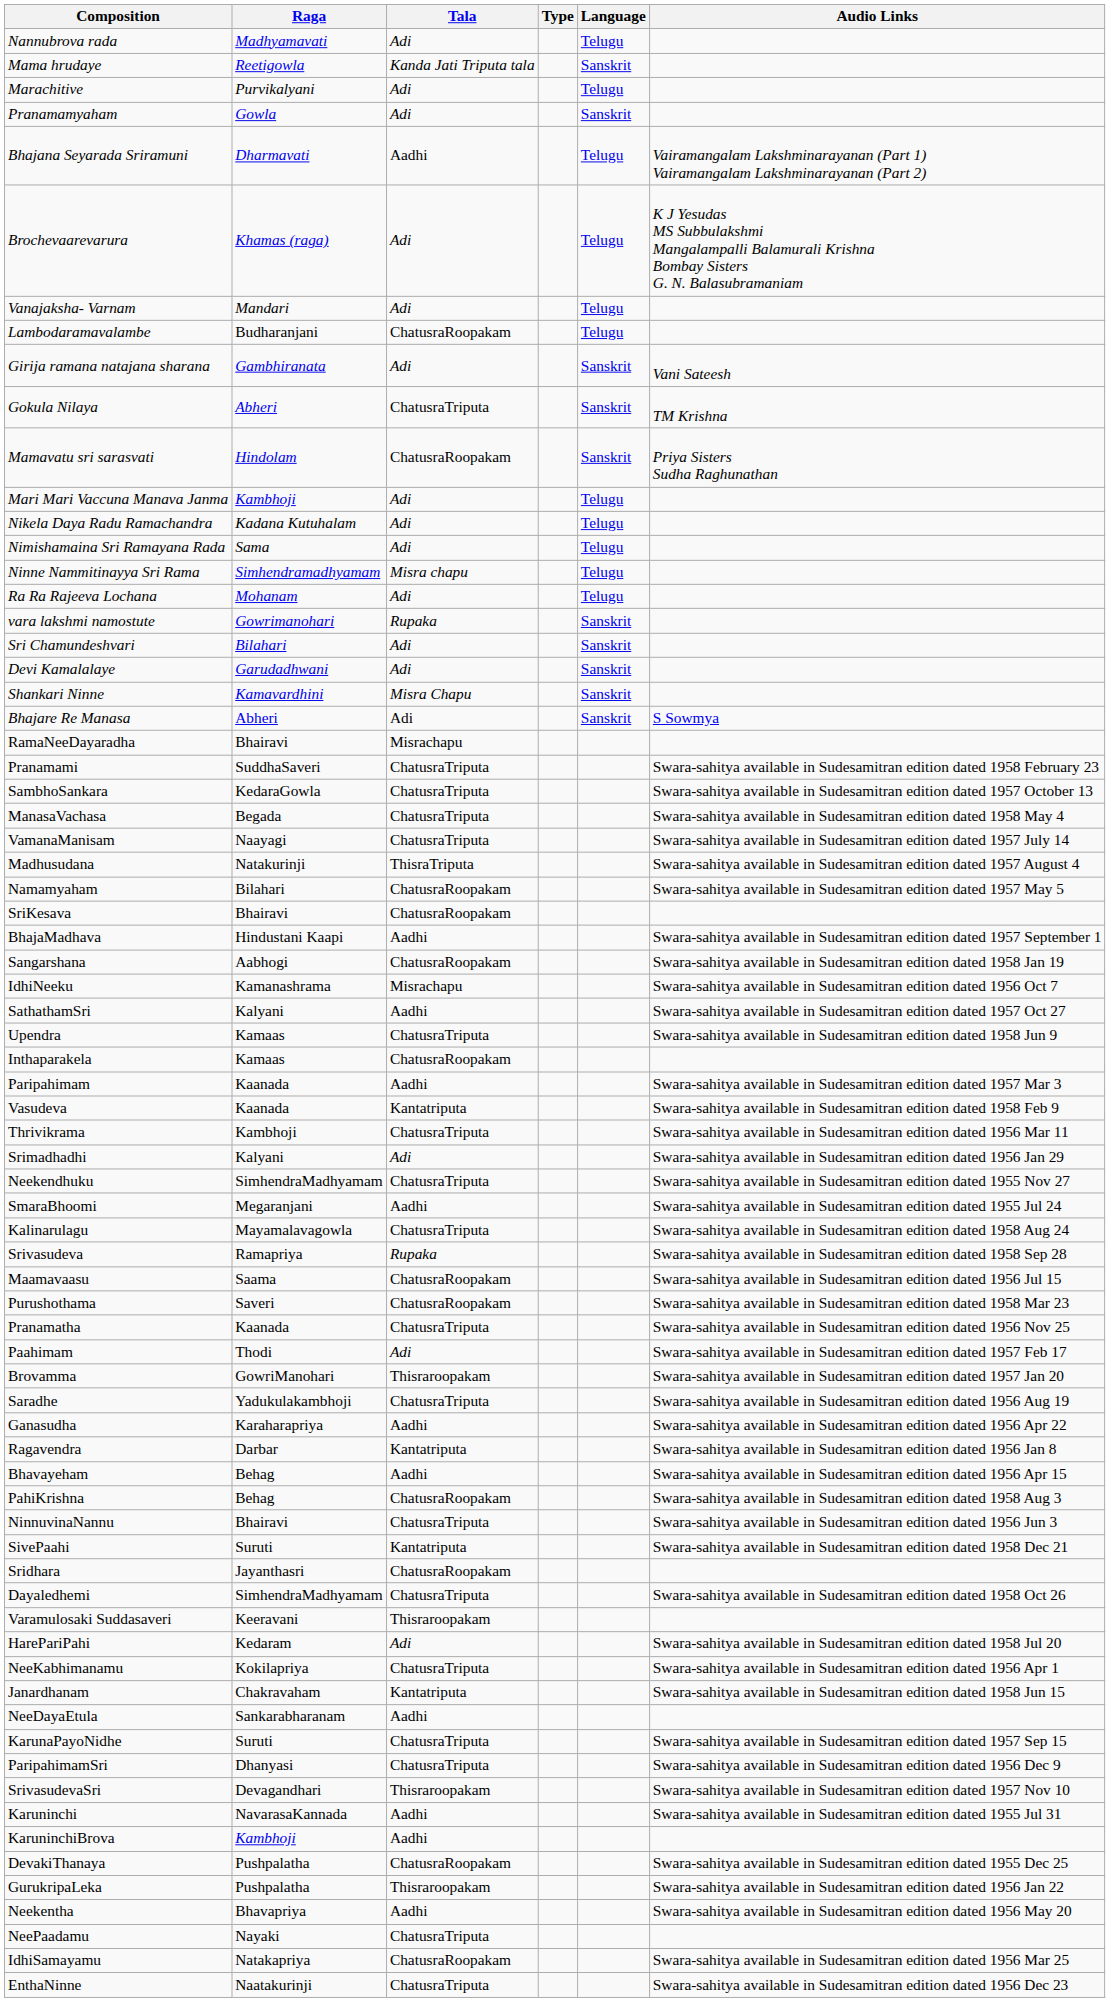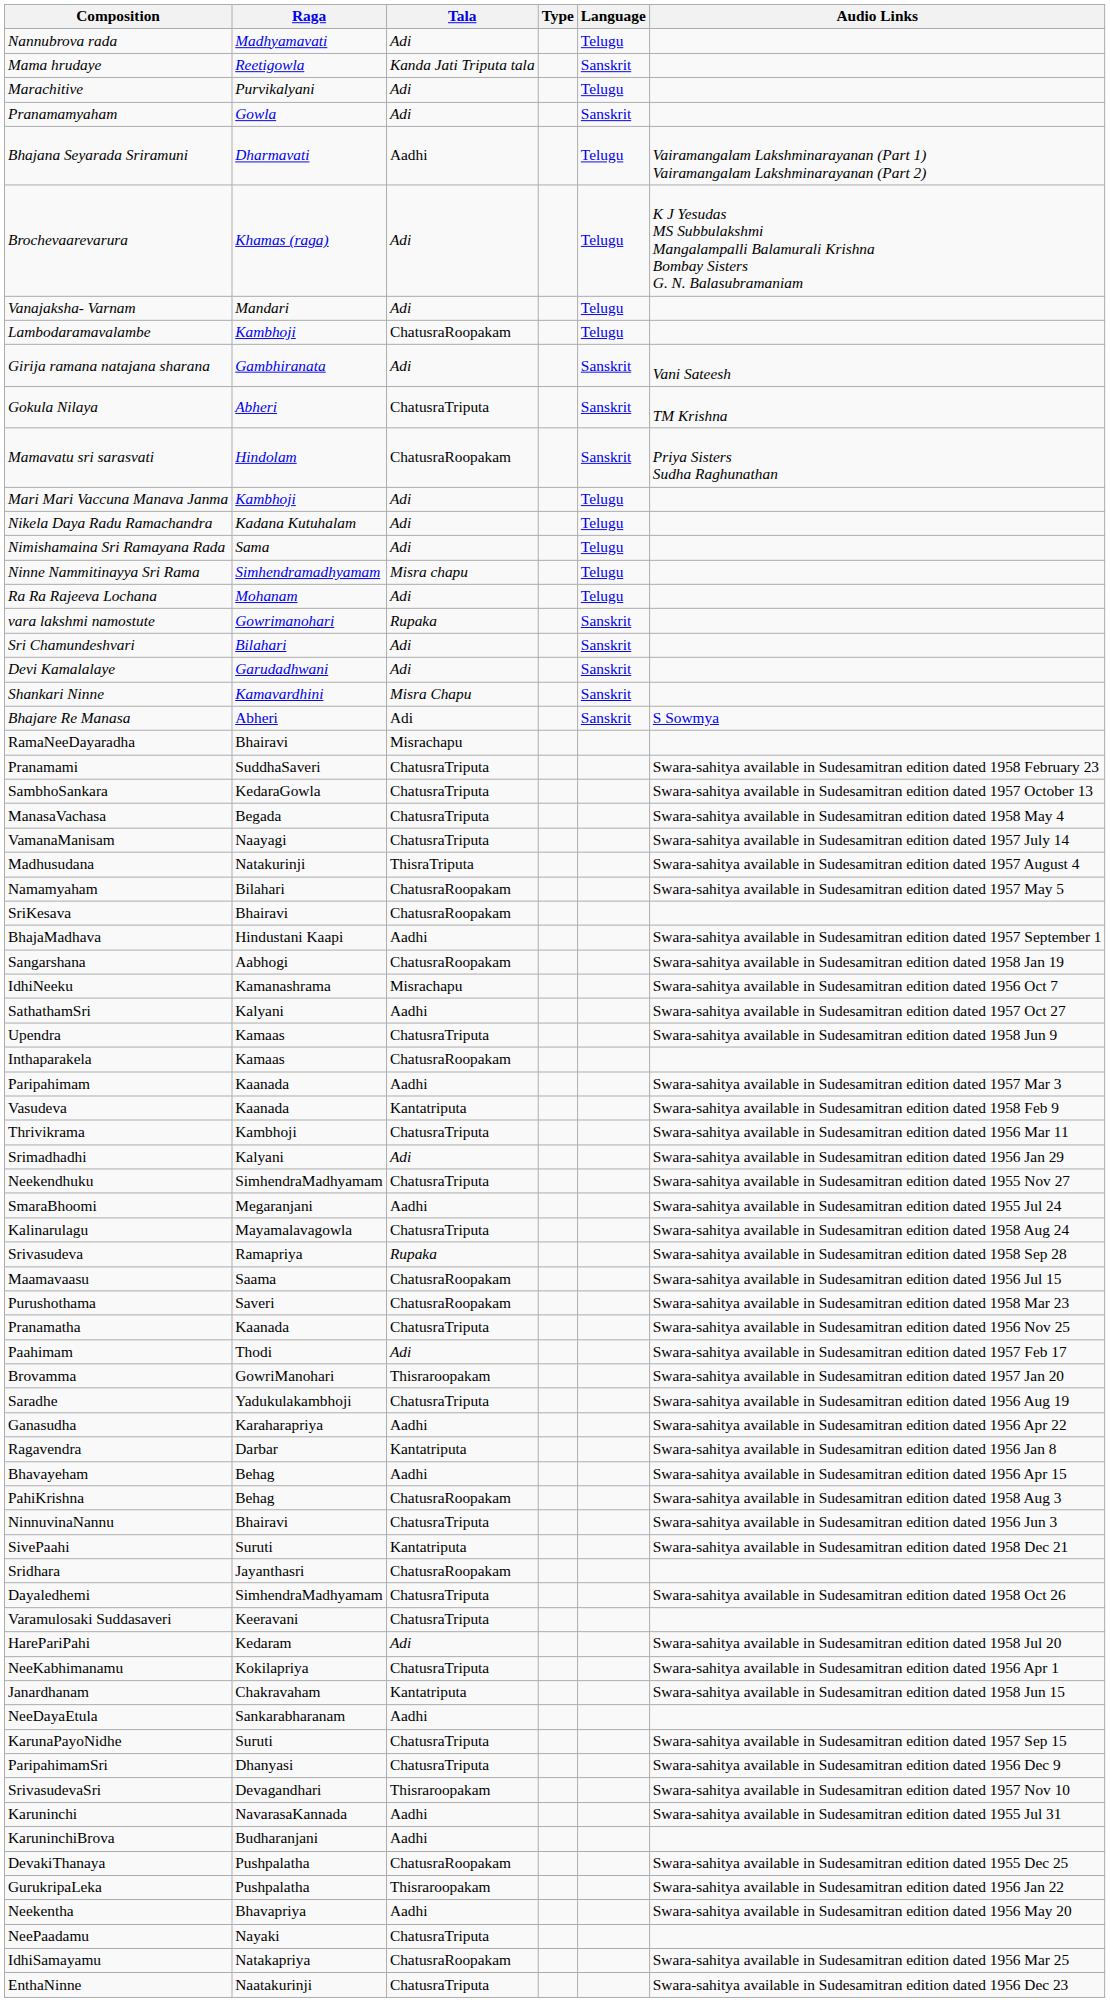(277, 332) Budharanjani -> (266, 332) Kambhoji
(440, 1619) Thisraroopakam -> (440, 1619) ChatusraTriputa
(266, 1838) Kambhoji -> (277, 1838) Budharanjani
